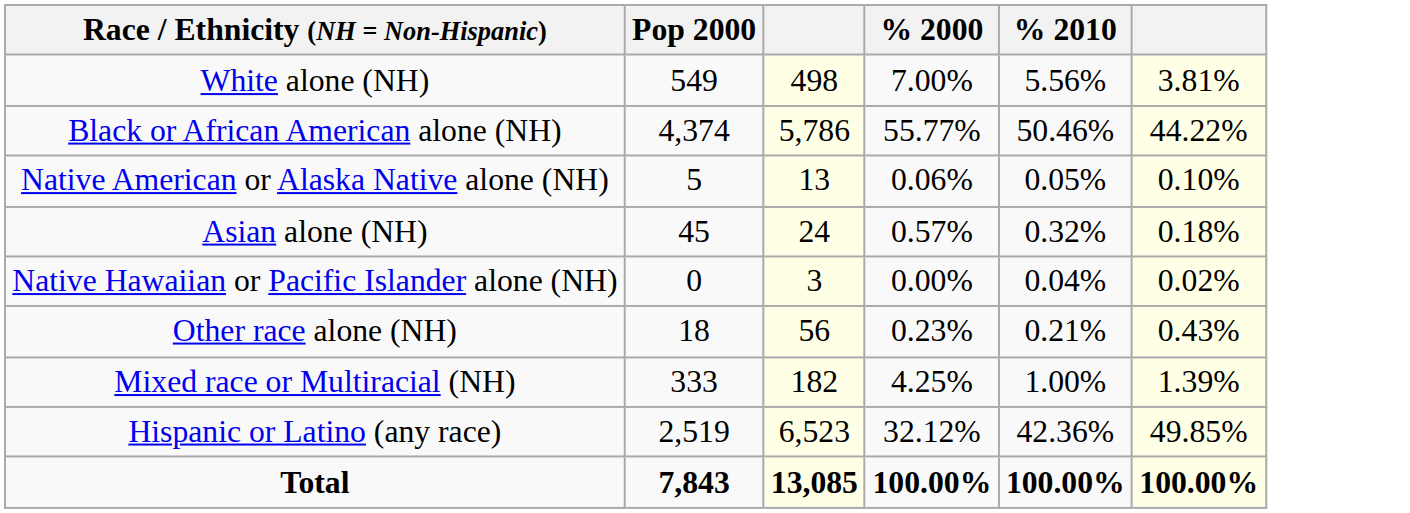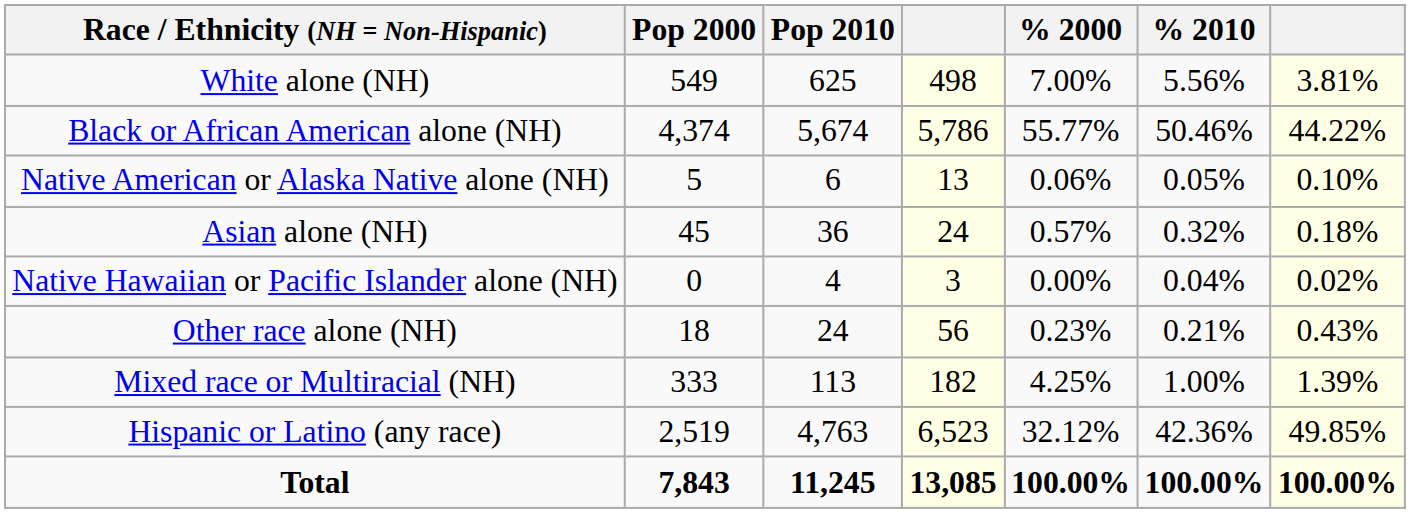+ column: (833, 29)
